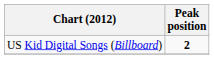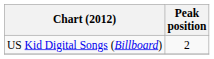(187, 44) bold -> (187, 44) normal
